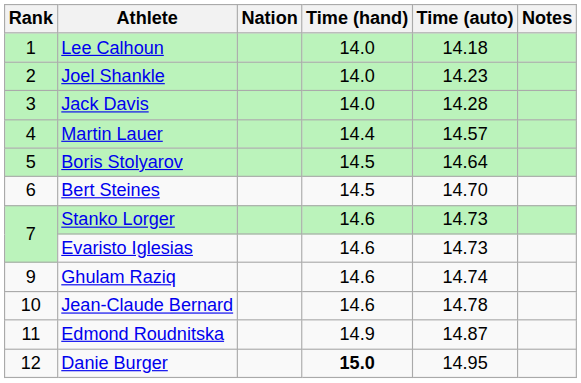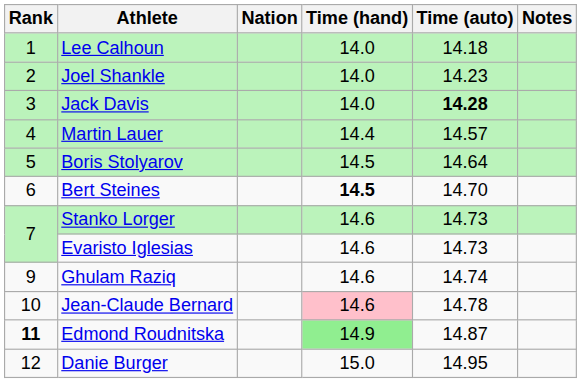(465, 104) normal -> (465, 104) bold
(357, 190) normal -> (357, 190) bold
(357, 305) no background -> (357, 305) pink background
(31, 334) normal -> (31, 334) bold
(357, 334) no background -> (357, 334) lightgreen background
(357, 362) bold -> (357, 362) normal
